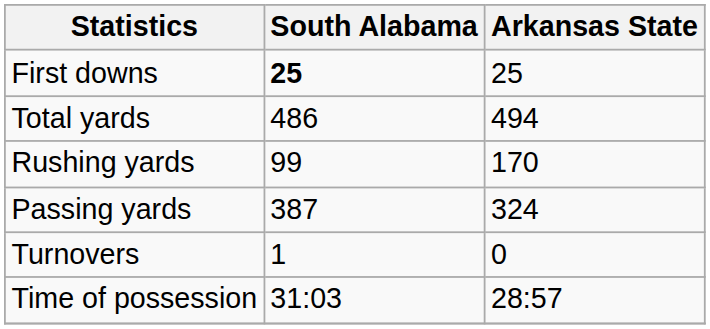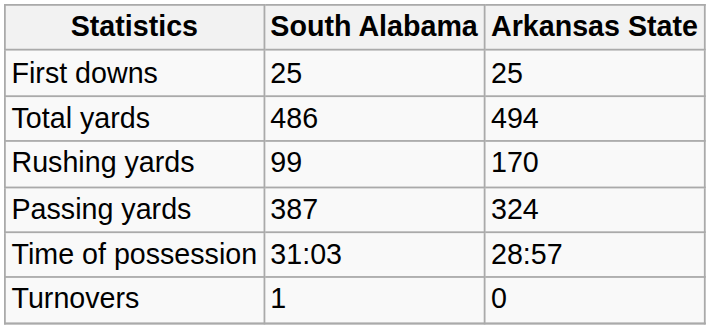(286, 72) bold -> (286, 72) normal
rows swapped: (75, 254) <-> (134, 299)
